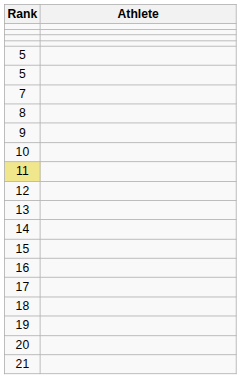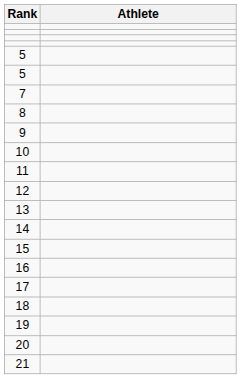(22, 171) khaki background -> (22, 171) no background
